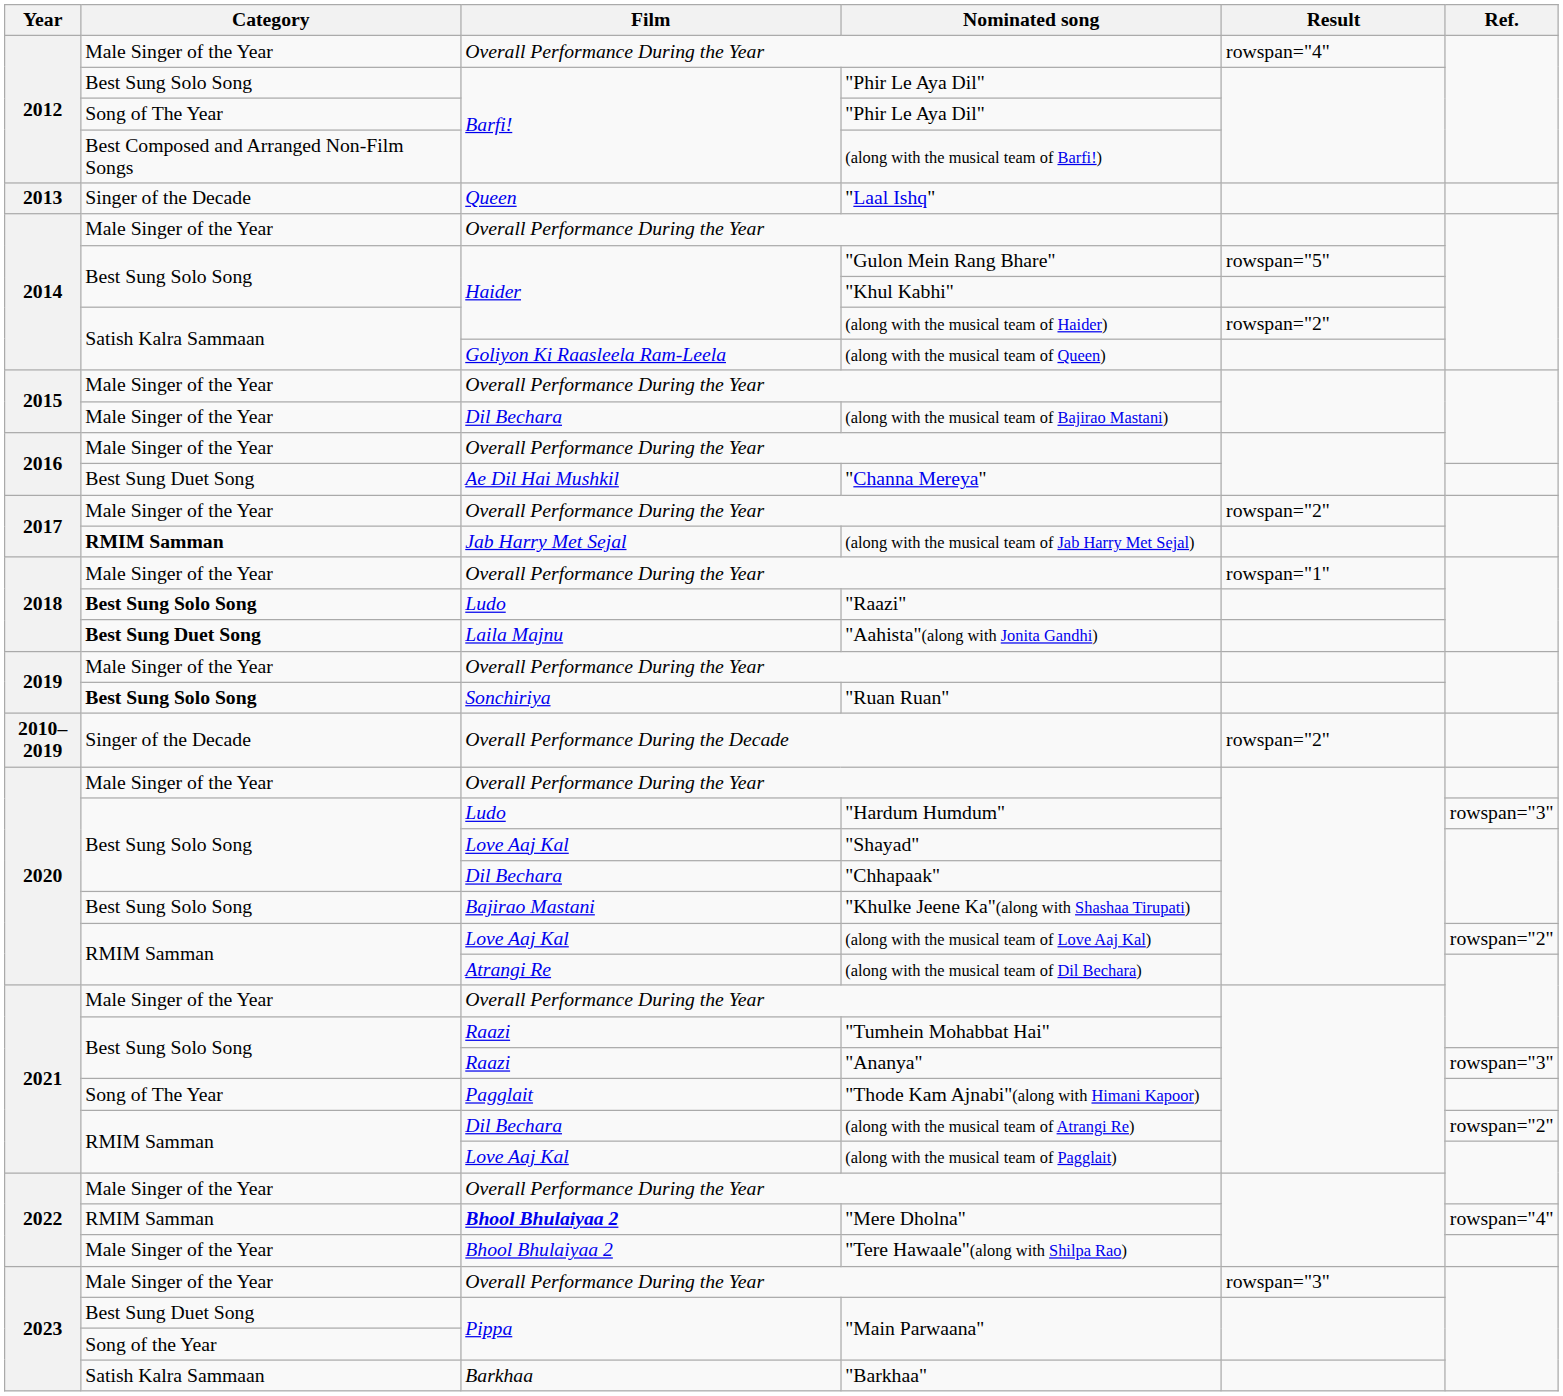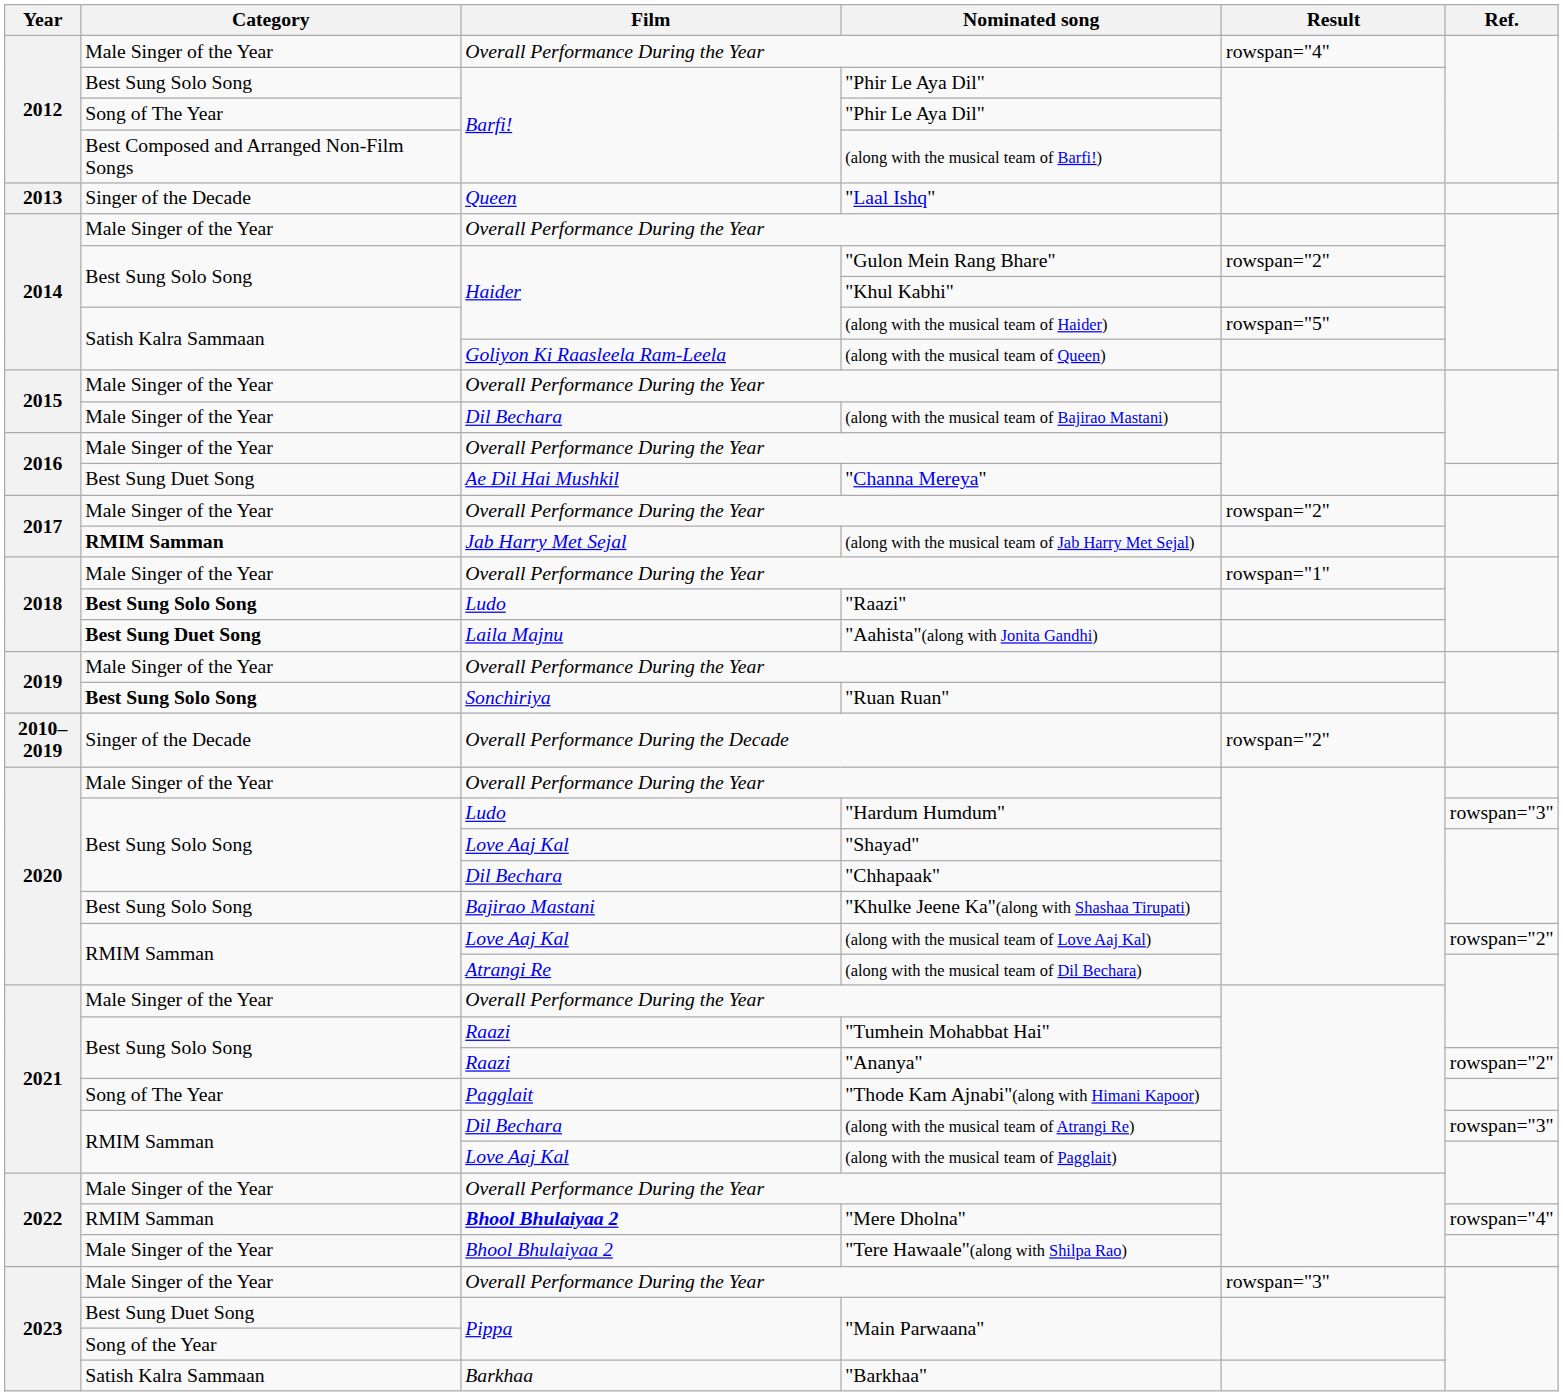(1278, 260) rowspan="5" -> (1278, 260) rowspan="2"
(1278, 323) rowspan="2" -> (1278, 323) rowspan="5"
(1502, 1063) rowspan="3" -> (1502, 1063) rowspan="2"
(1502, 1125) rowspan="2" -> (1502, 1125) rowspan="3"
